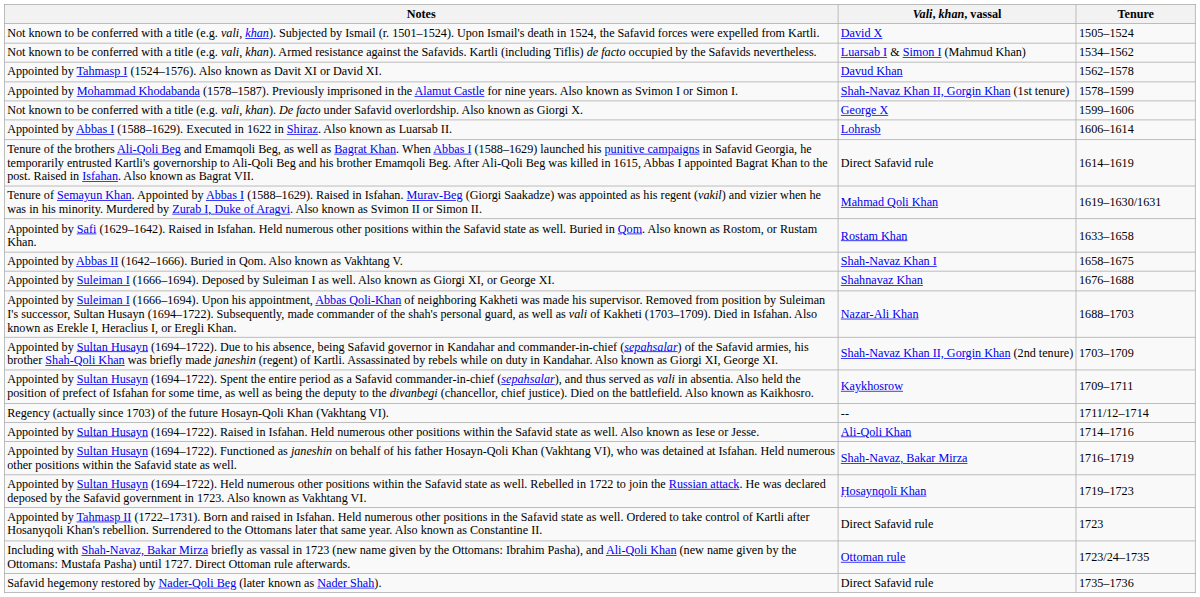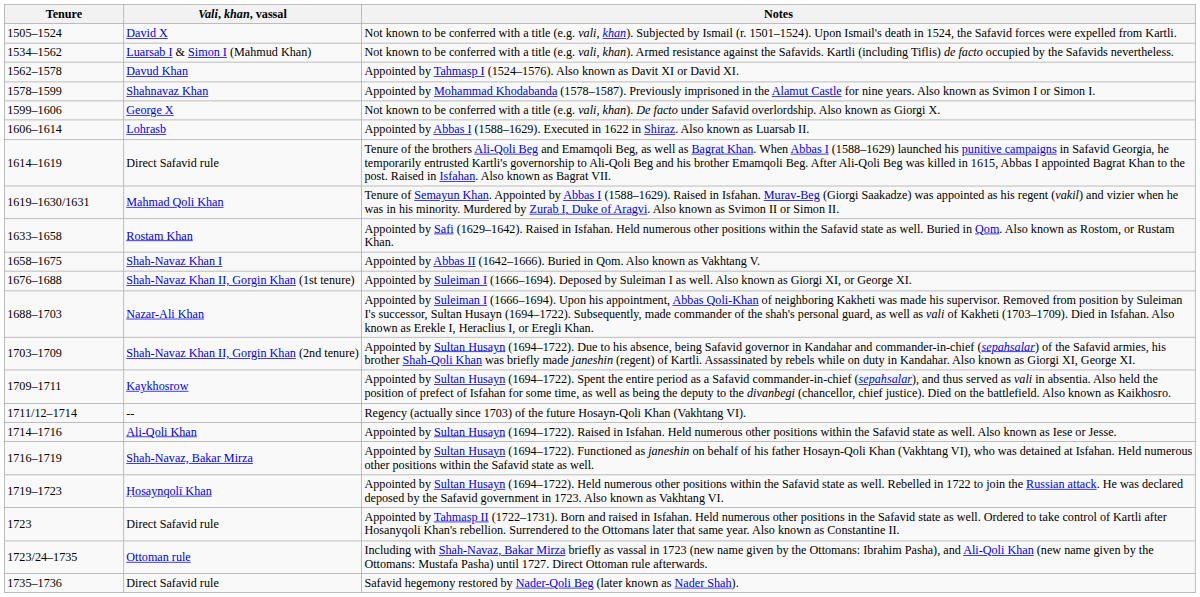columns swapped: (1136, 14) <-> (421, 14)
(955, 91) Shah-Navaz Khan II, Gorgin Khan (1st tenure) -> (167, 91) Shahnavaz Khan
(882, 280) Shahnavaz Khan -> (240, 280) Shah-Navaz Khan II, Gorgin Khan (1st tenure)
